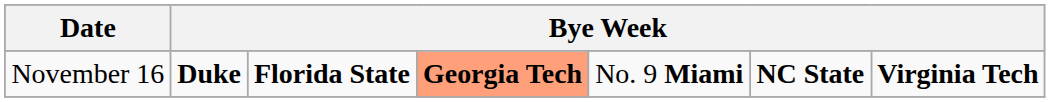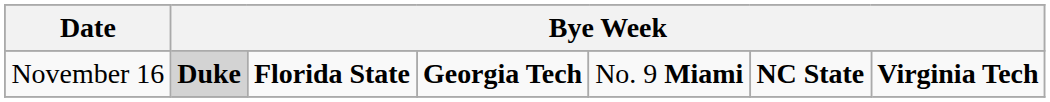(209, 73) no background -> (209, 73) lightgrey background
(503, 73) lightsalmon background -> (503, 73) no background
